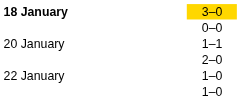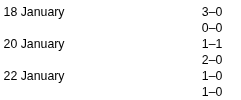(36, 11) bold -> (34, 11) normal
(212, 11) gold background -> (212, 11) no background
